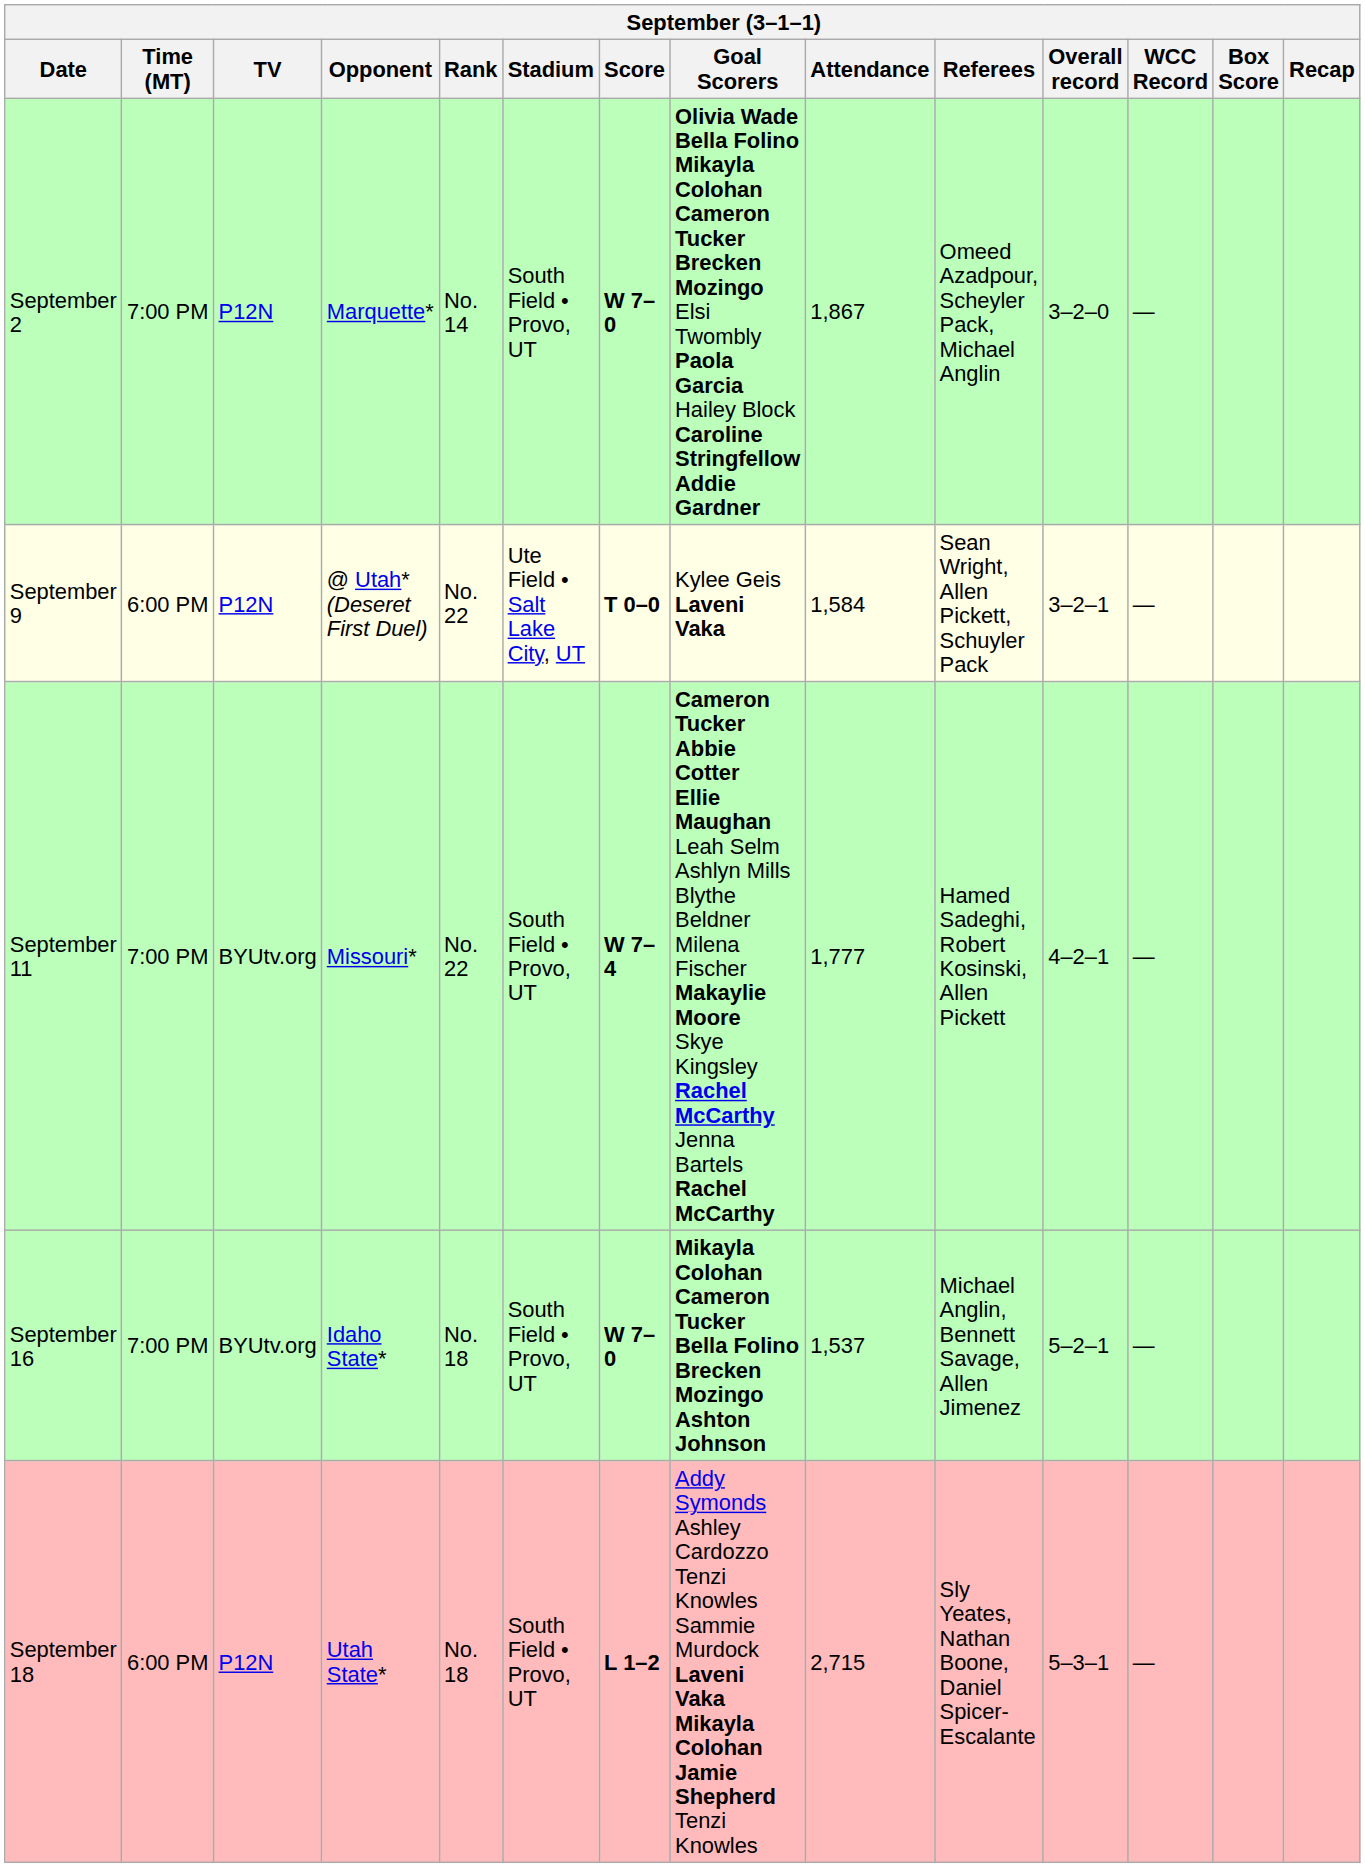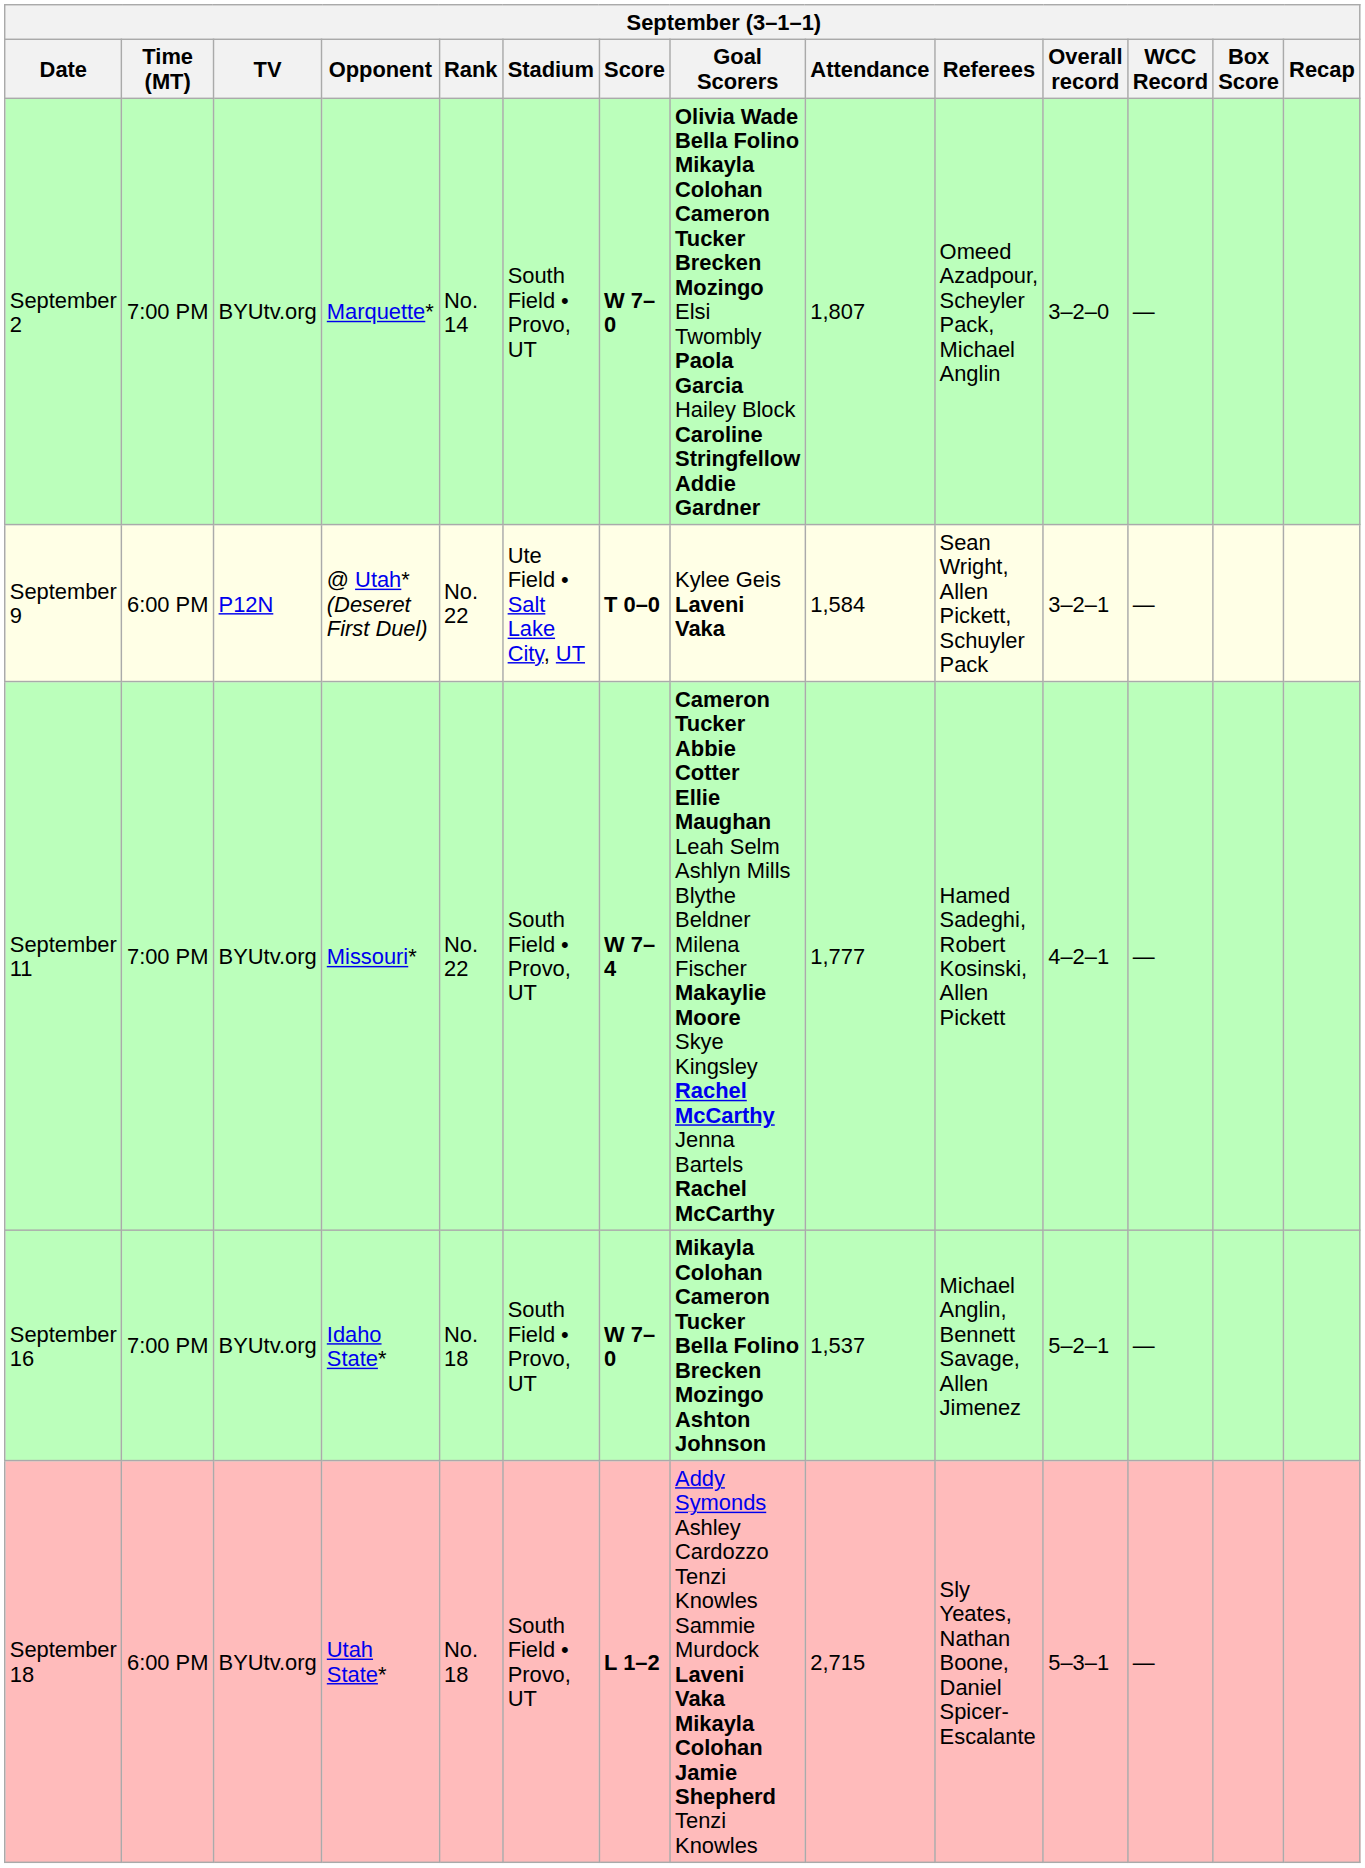(246, 312) P12N -> (268, 312) BYUtv.org
(838, 312) 1,867 -> (838, 312) 1,807
(246, 1662) P12N -> (268, 1662) BYUtv.org
